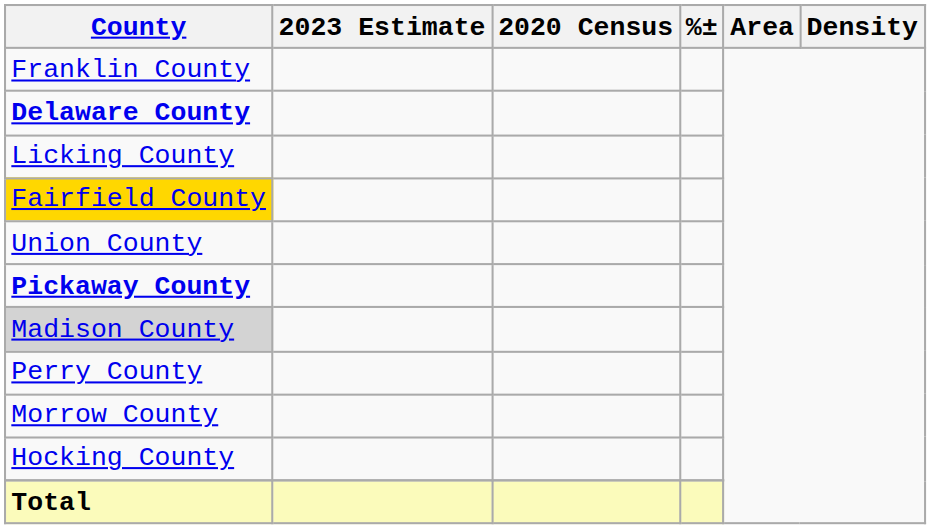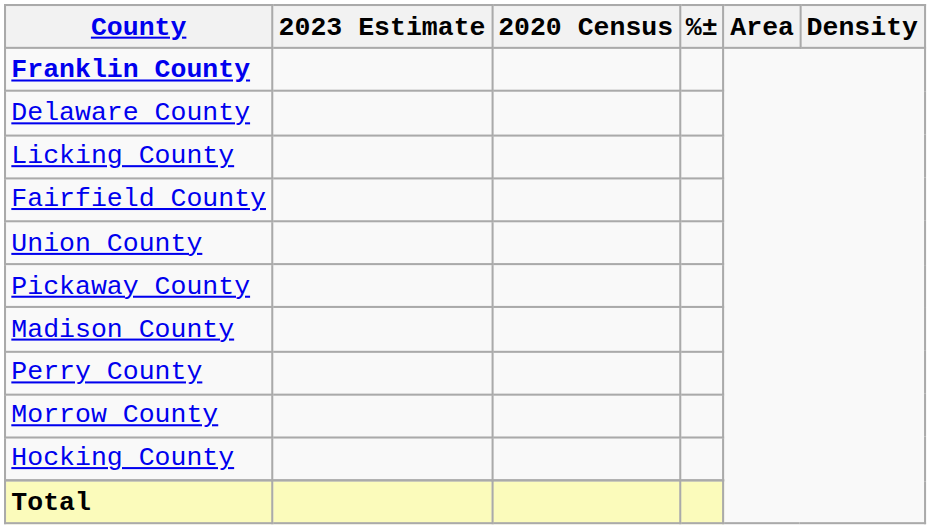(131, 70) normal -> (131, 70) bold
(131, 113) bold -> (131, 113) normal
(139, 200) gold background -> (139, 200) no background
(131, 286) bold -> (131, 286) normal
(123, 329) lightgrey background -> (123, 329) no background
